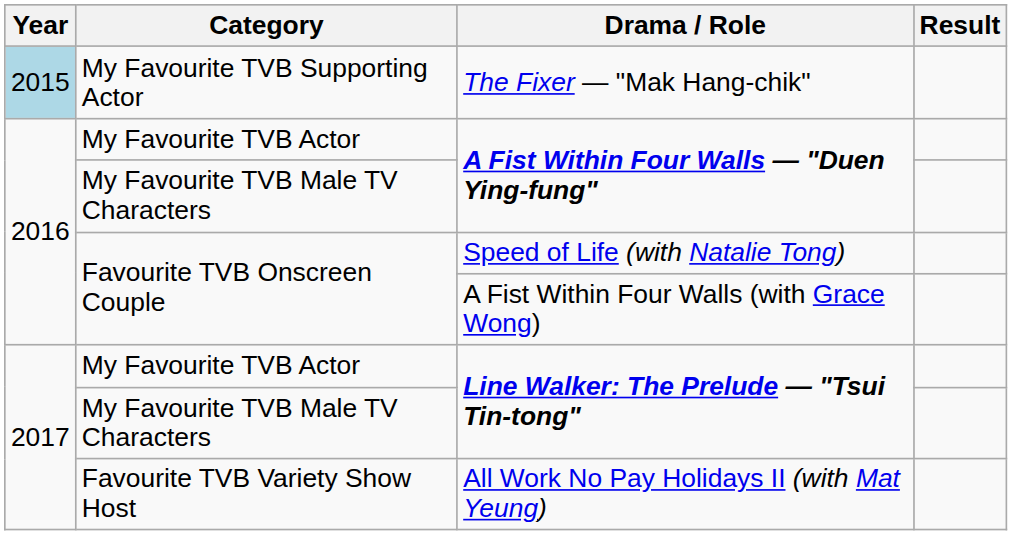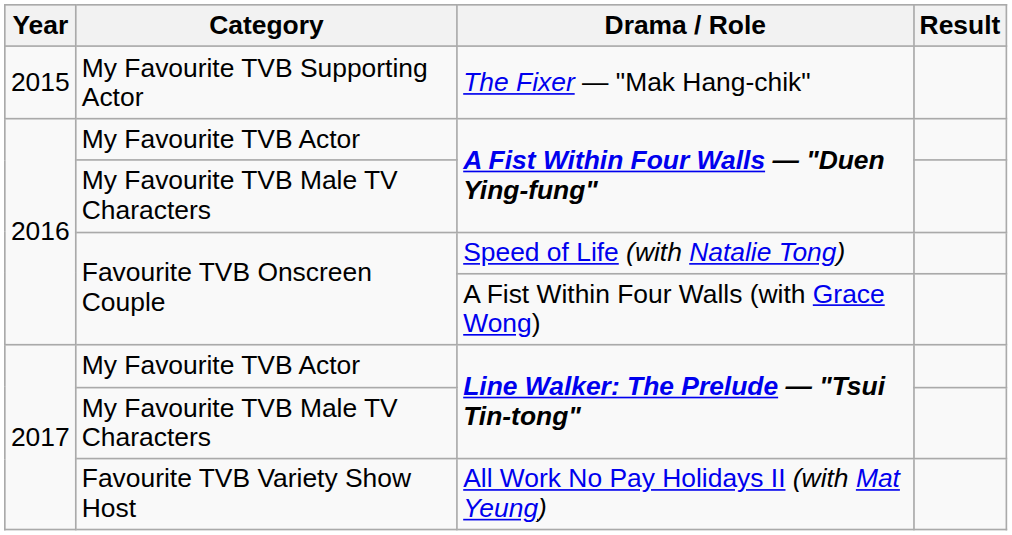(40, 82) lightblue background -> (40, 82) no background
